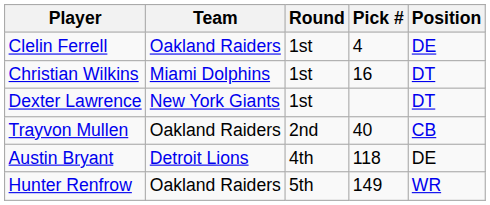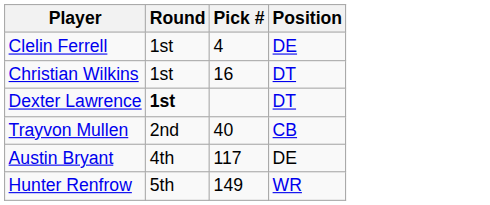- column: (215, 18)
(301, 102) normal -> (162, 102) bold
(367, 158) 118 -> (228, 158) 117
